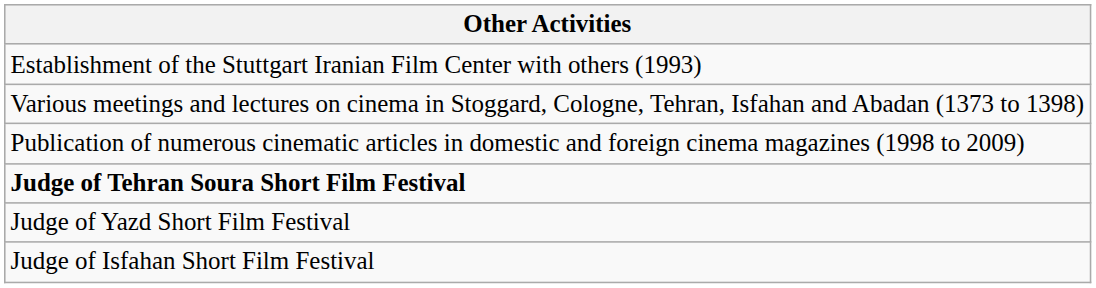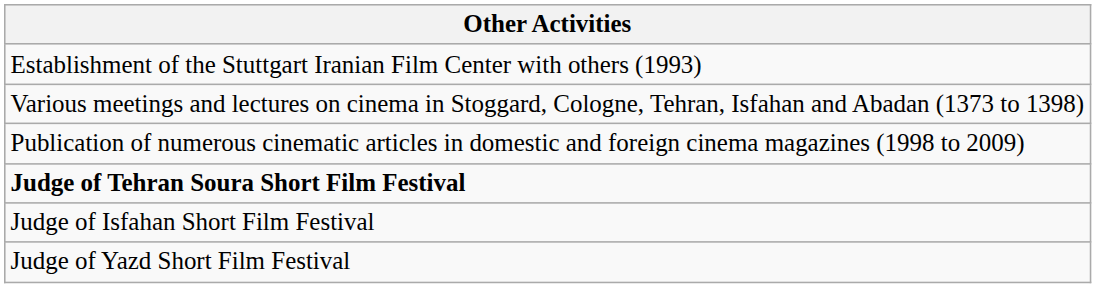(180, 222) Judge of Yazd Short Film Festival -> (193, 222) Judge of Isfahan Short Film Festival
(193, 261) Judge of Isfahan Short Film Festival -> (180, 261) Judge of Yazd Short Film Festival
